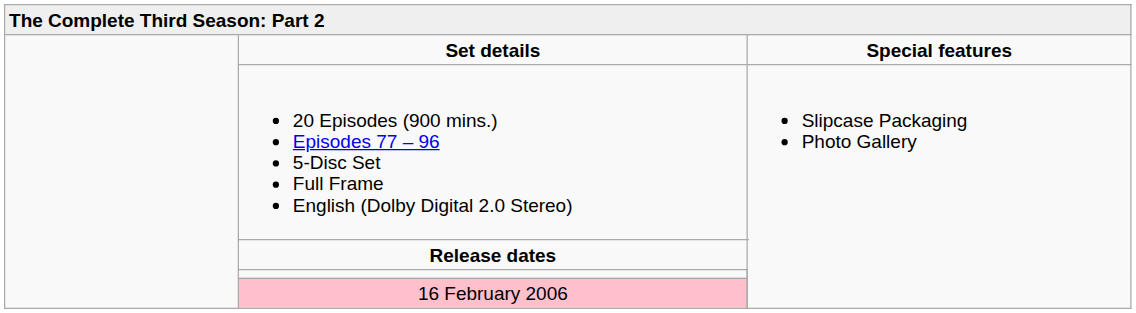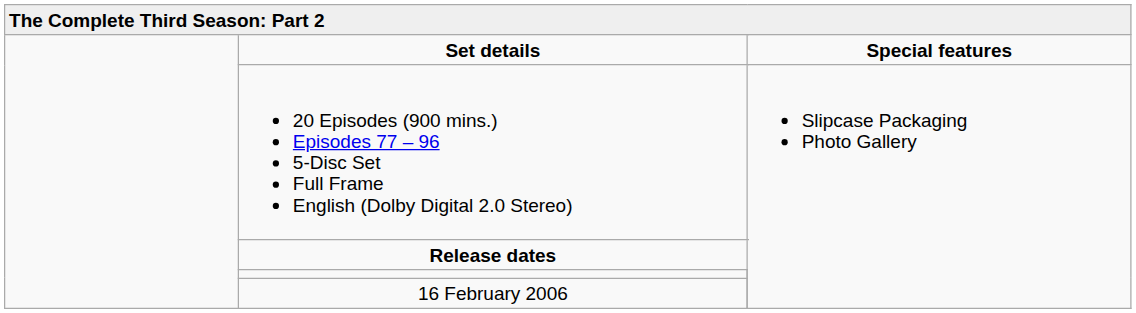(493, 293) pink background -> (493, 293) no background
